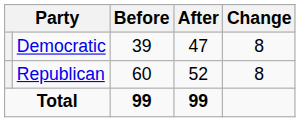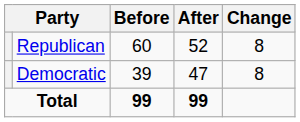rows swapped: (61, 74) <-> (61, 46)
